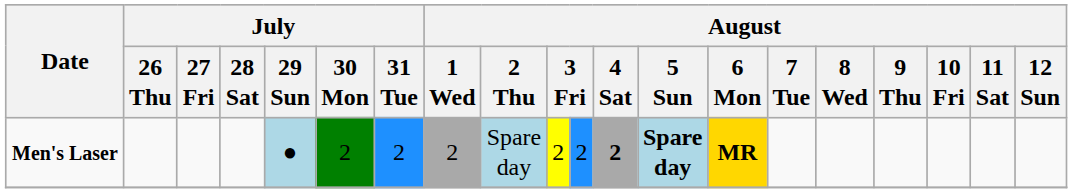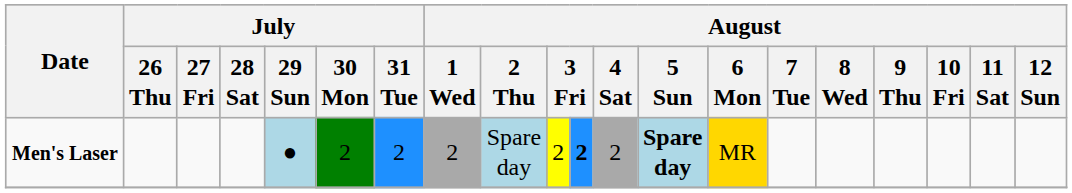(581, 152) normal -> (581, 152) bold
(615, 152) bold -> (615, 152) normal
(737, 152) bold -> (737, 152) normal
